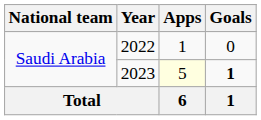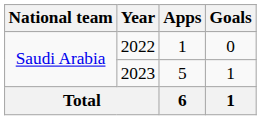(182, 73) lightyellow background -> (182, 73) no background
(231, 73) bold -> (231, 73) normal
